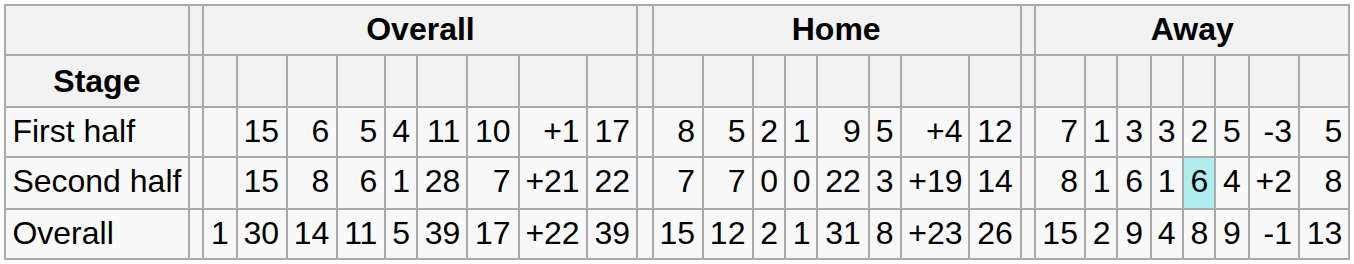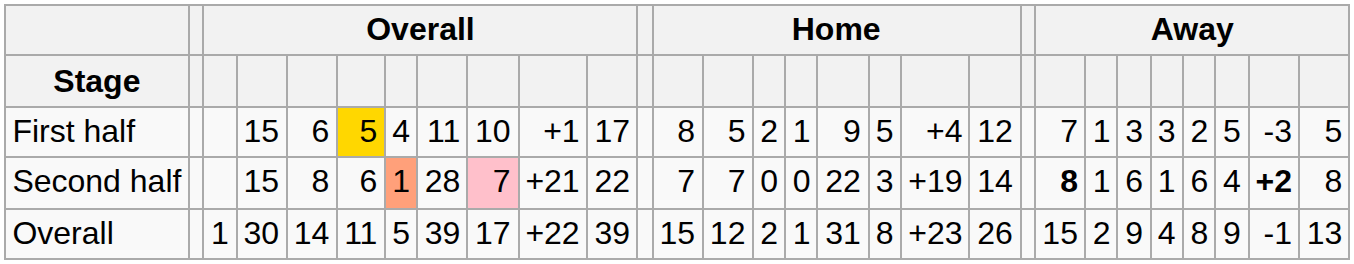(368, 131) no background -> (368, 131) gold background
(401, 182) no background -> (401, 182) lightsalmon background
(502, 182) no background -> (502, 182) pink background
(1069, 182) normal -> (1069, 182) bold
(1199, 182) paleturquoise background -> (1199, 182) no background
(1274, 182) normal -> (1274, 182) bold
